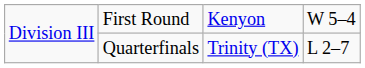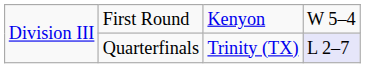(328, 47) no background -> (328, 47) lavender background
